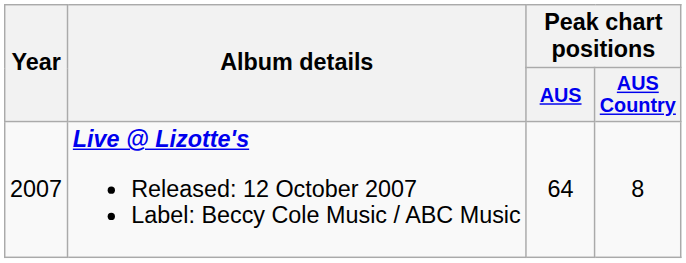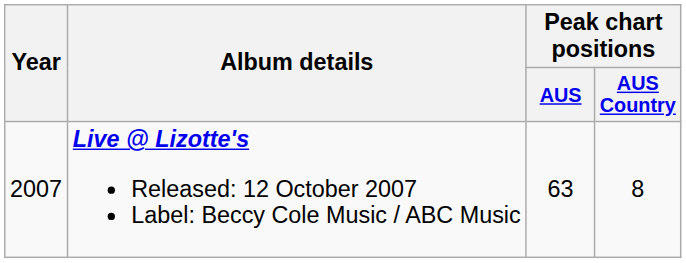(561, 189) 64 -> (561, 189) 63
